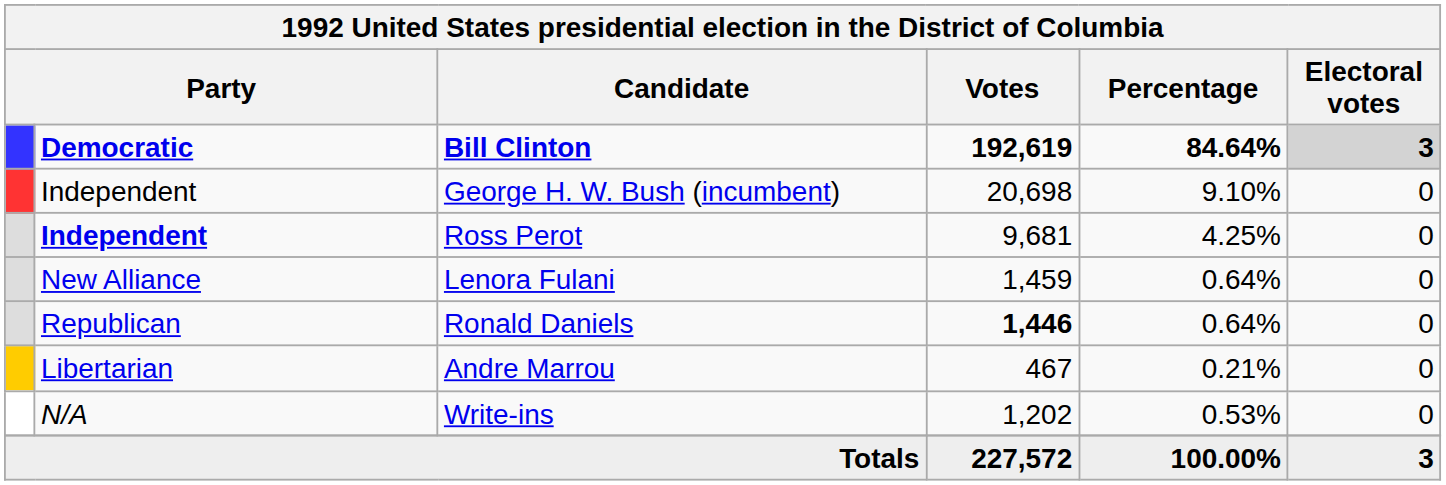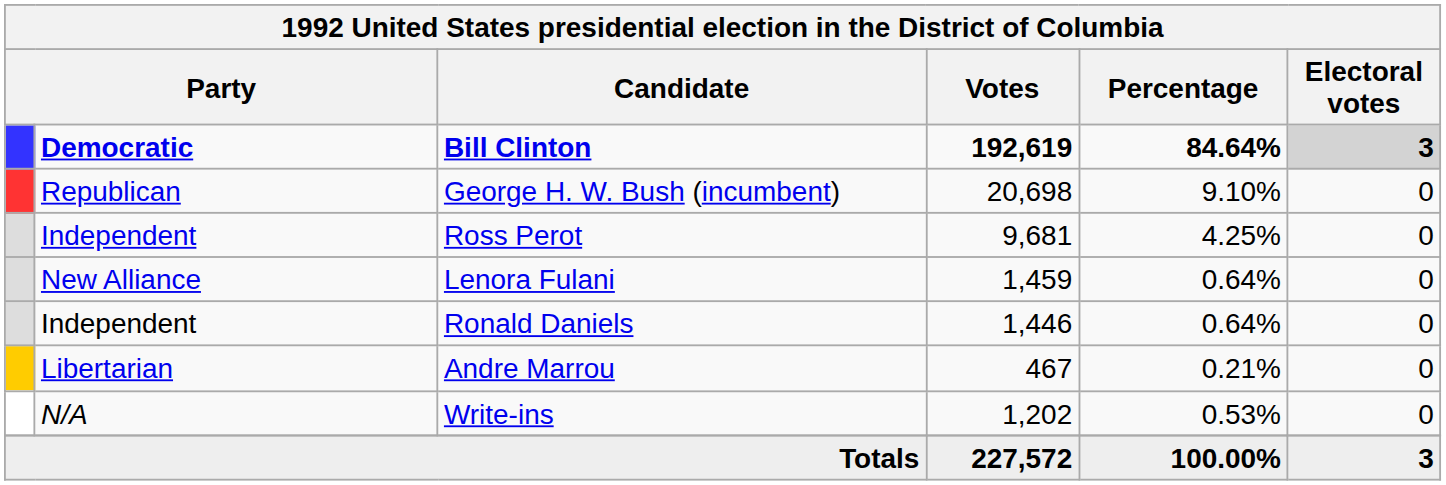(119, 191) Independent -> (111, 191) Republican
(124, 236) bold -> (119, 236) normal
(111, 324) Republican -> (119, 324) Independent
(1037, 324) bold -> (1037, 324) normal
